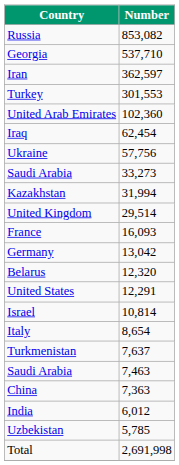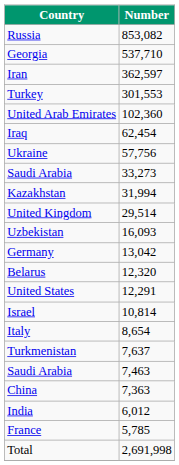(24, 232) France -> (35, 232) Uzbekistan
(35, 430) Uzbekistan -> (24, 430) France
